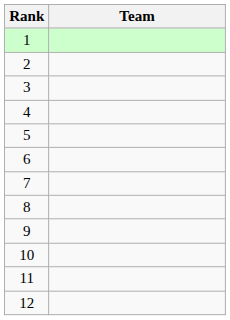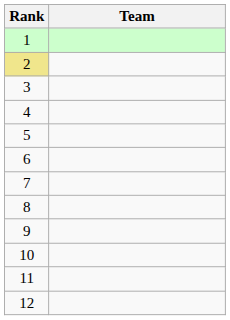(27, 64) no background -> (27, 64) khaki background
